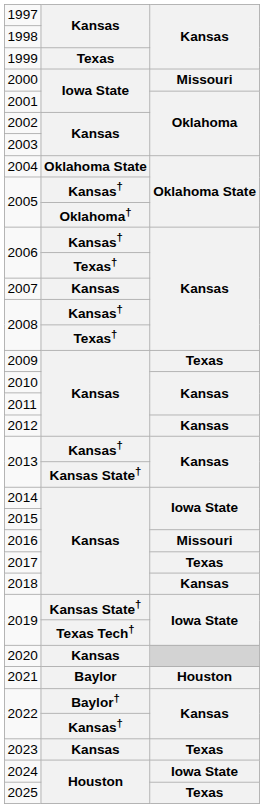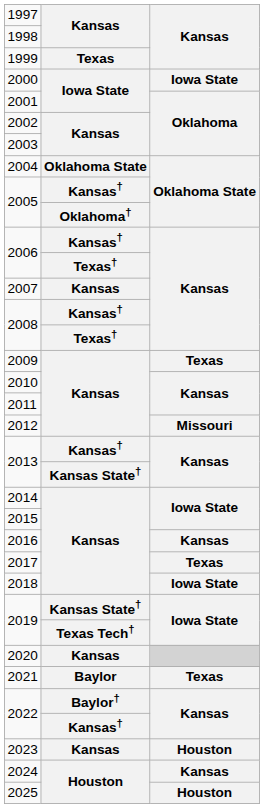(205, 79) Missouri -> (205, 79) Iowa State
(205, 425) Kansas -> (205, 425) Missouri
(205, 540) Missouri -> (205, 540) Kansas
(205, 583) Kansas -> (205, 583) Iowa State
(205, 677) Houston -> (205, 677) Texas
(205, 749) Texas -> (205, 749) Houston
(205, 771) Iowa State -> (205, 771) Kansas
(205, 792) Texas -> (205, 792) Houston
